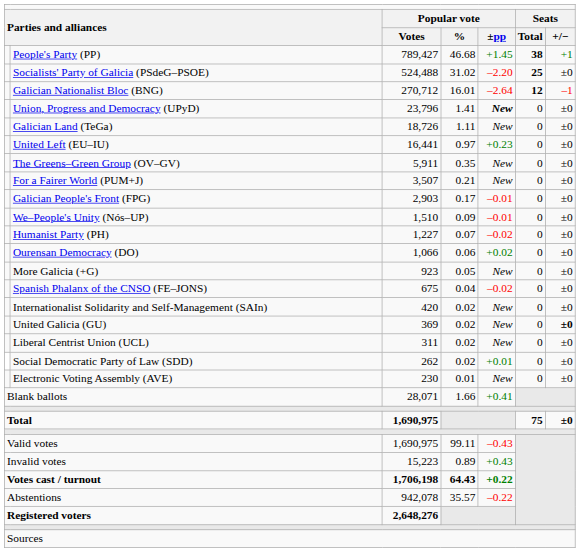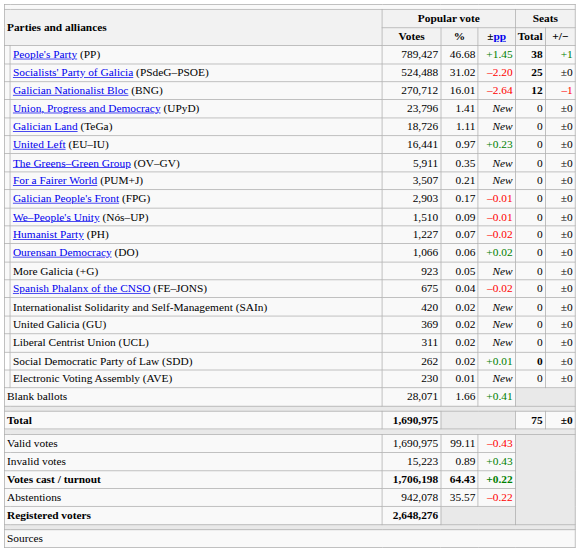(502, 108) bold -> (502, 108) normal
(567, 325) bold -> (567, 325) normal
(540, 361) normal -> (540, 361) bold
